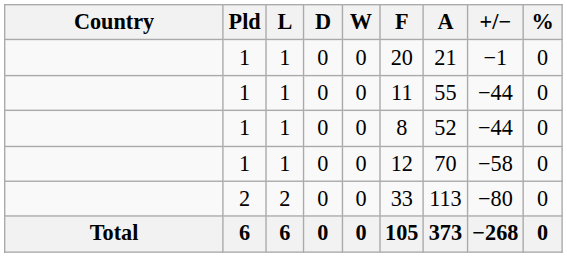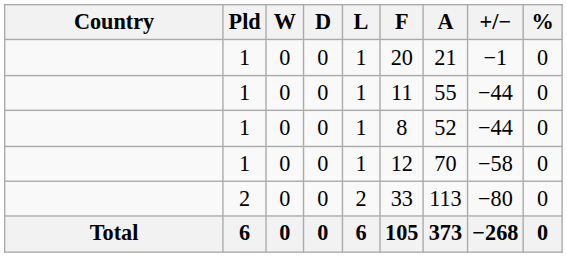columns swapped: (361, 22) <-> (285, 22)
